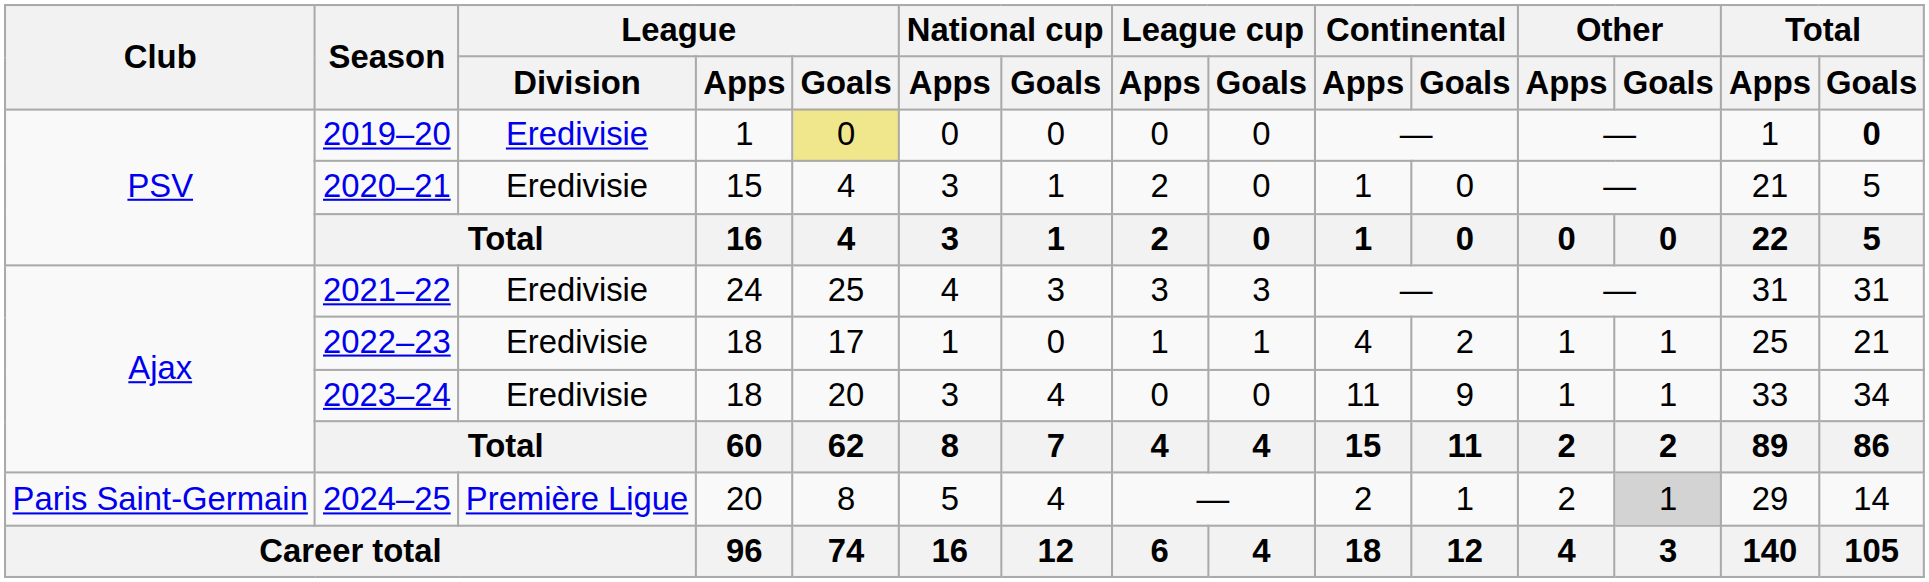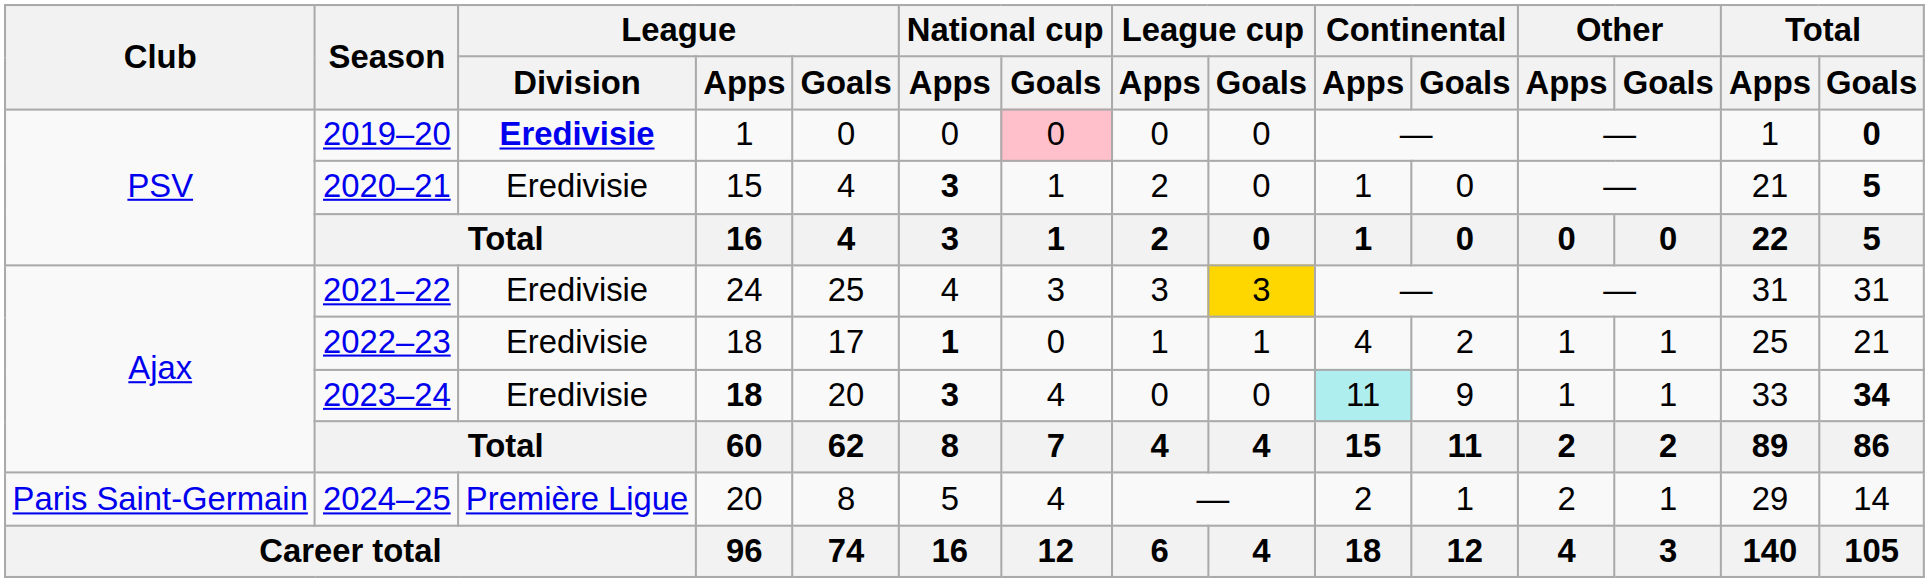(577, 134) normal -> (577, 134) bold
(846, 134) khaki background -> (846, 134) no background
(1056, 134) no background -> (1056, 134) pink background
(950, 186) normal -> (950, 186) bold
(1872, 186) normal -> (1872, 186) bold
(1261, 290) no background -> (1261, 290) gold background
(950, 342) normal -> (950, 342) bold
(744, 394) normal -> (744, 394) bold
(950, 394) normal -> (950, 394) bold
(1363, 394) no background -> (1363, 394) paleturquoise background
(1872, 394) normal -> (1872, 394) bold
(1668, 498) lightgrey background -> (1668, 498) no background
